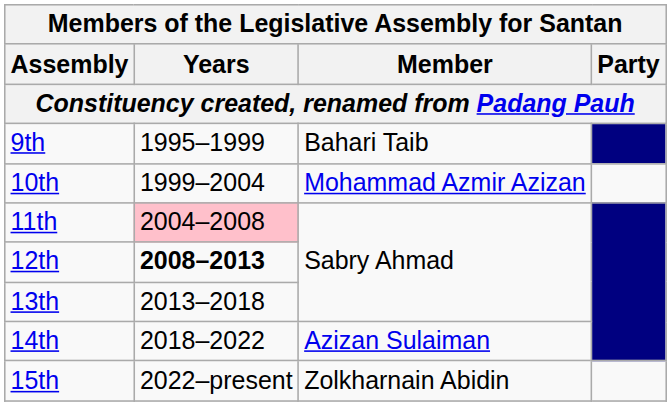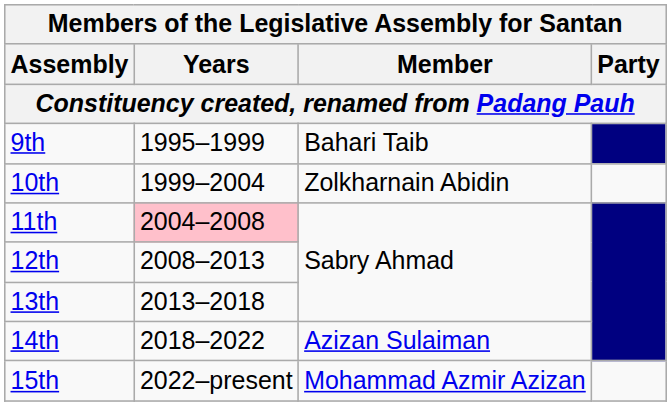(445, 182) Mohammad Azmir Azizan -> (407, 182) Zolkharnain Abidin
(202, 261) bold -> (202, 261) normal
(407, 380) Zolkharnain Abidin -> (445, 380) Mohammad Azmir Azizan
